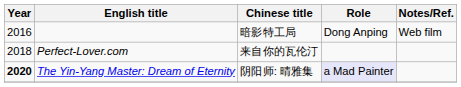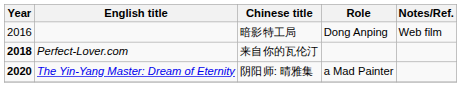(19, 52) normal -> (19, 52) bold
(359, 71) lavender background -> (359, 71) no background
